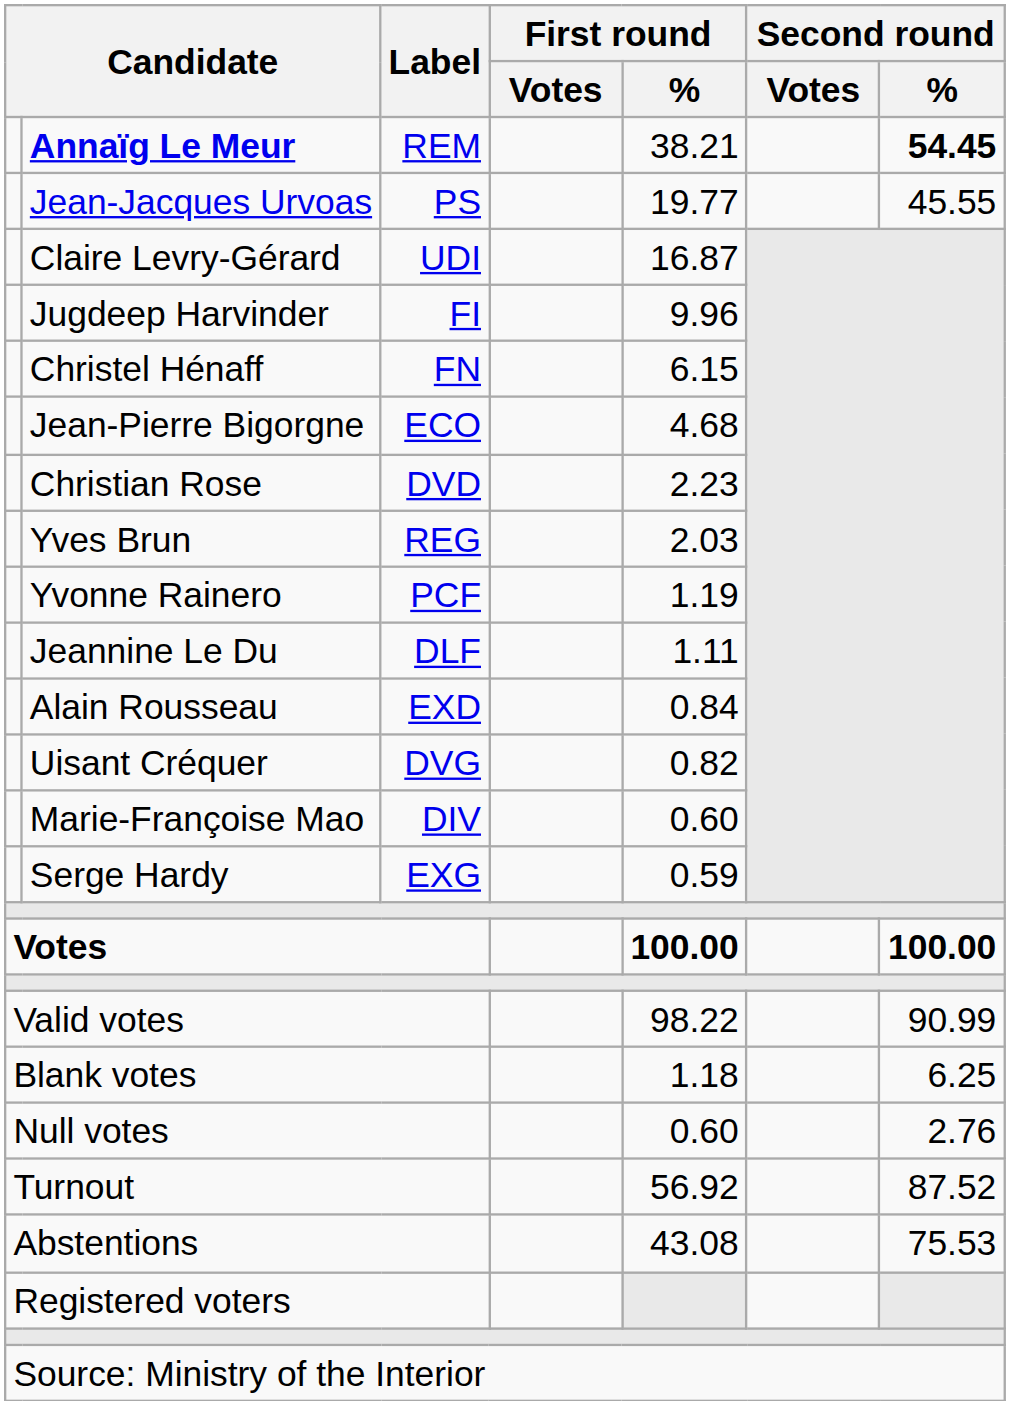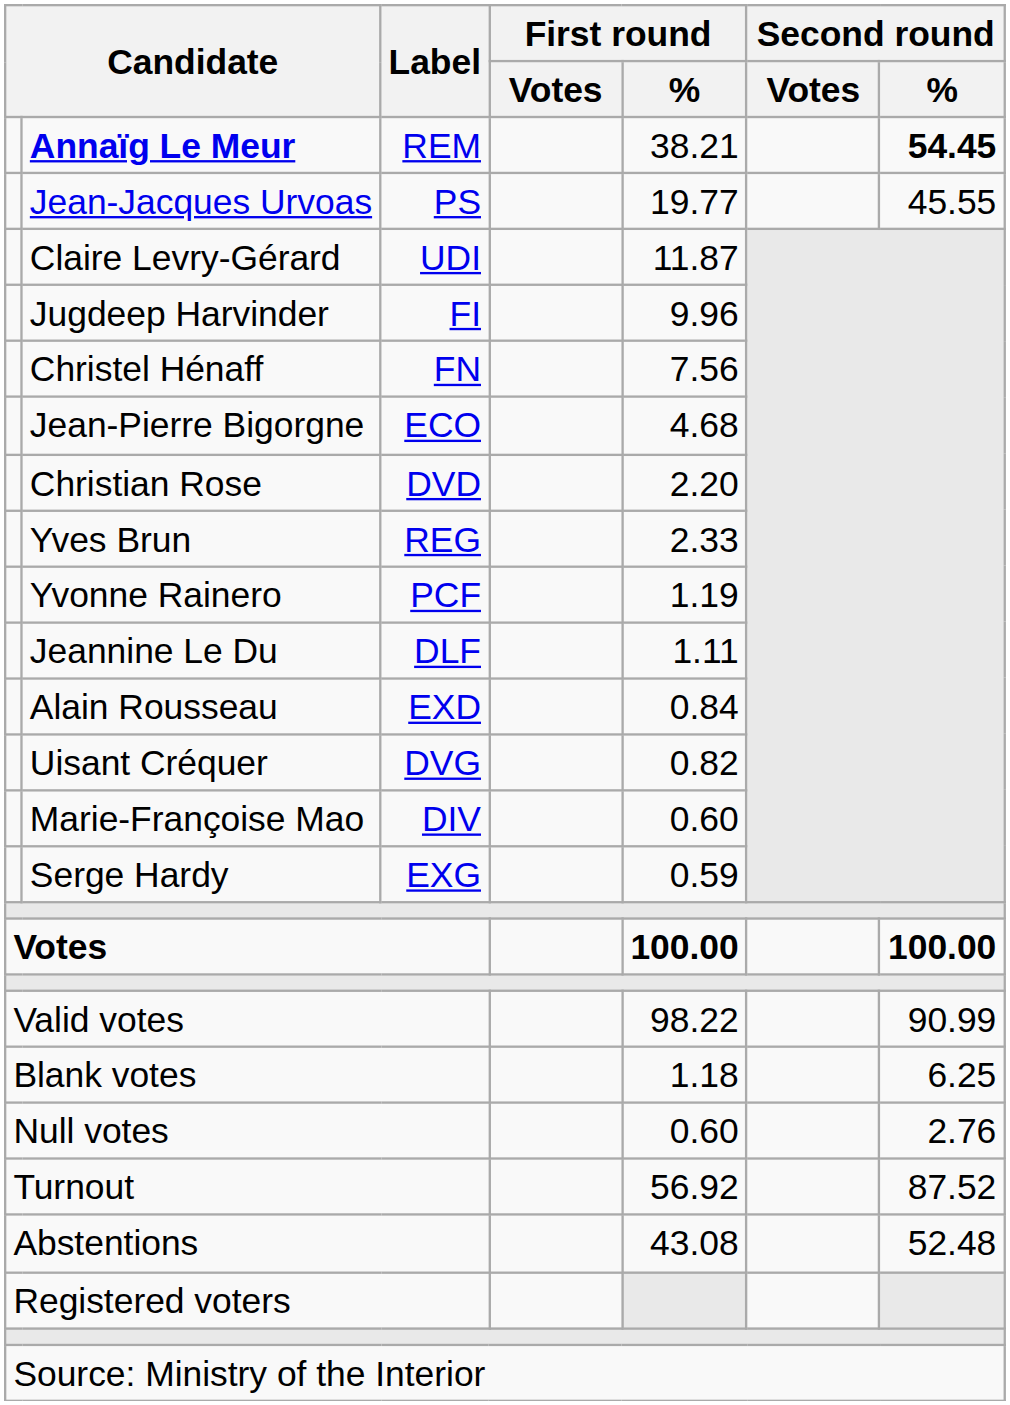(694, 258) 16.87 -> (696, 258) 11.87
(704, 370) 6.15 -> (704, 370) 7.56
(704, 482) 2.23 -> (704, 482) 2.20
(704, 538) 2.03 -> (704, 538) 2.33
(952, 1244) 75.53 -> (952, 1244) 52.48
